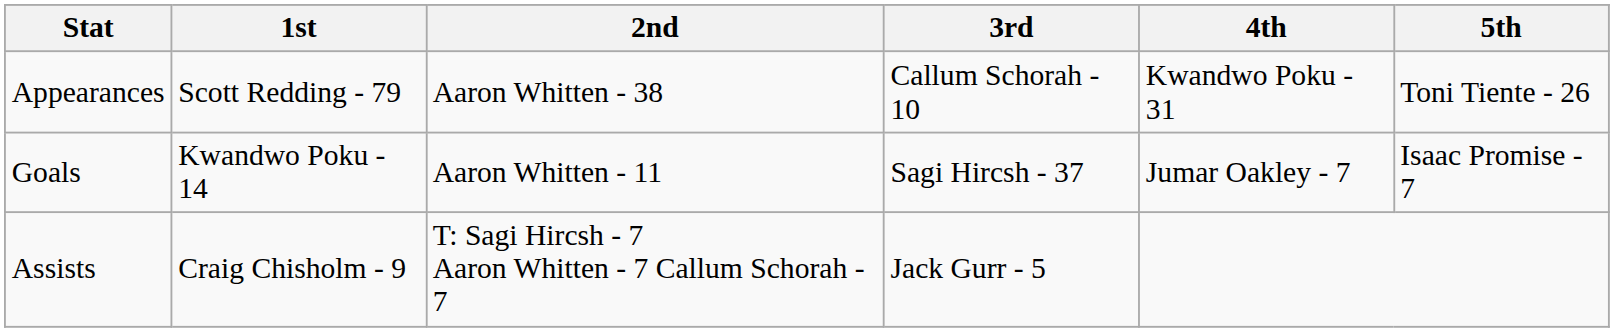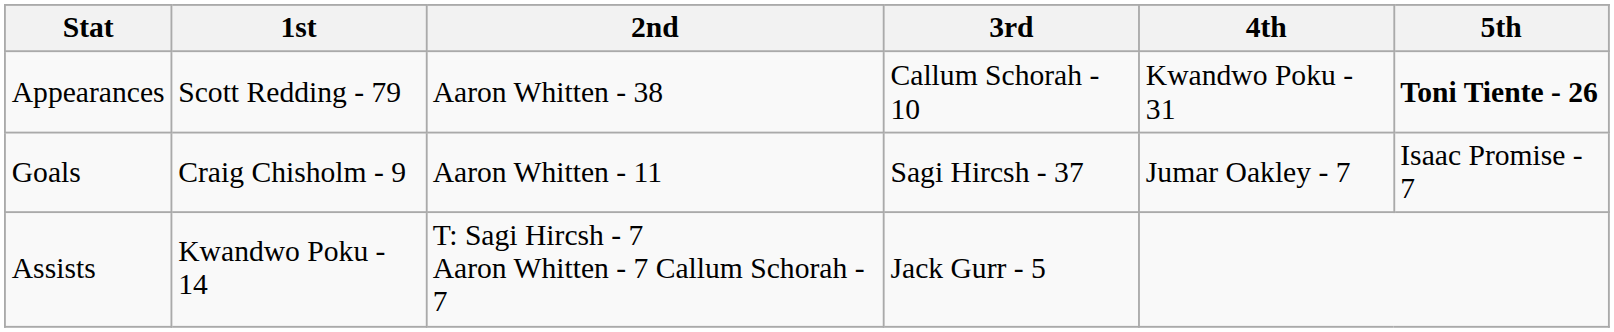(1495, 91) normal -> (1499, 91) bold
(282, 171) Kwandwo Poku - 14 -> (292, 171) Craig Chisholm - 9
(292, 268) Craig Chisholm - 9 -> (282, 268) Kwandwo Poku - 14
